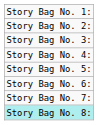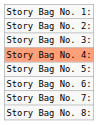(49, 55) no background -> (49, 55) lightsalmon background
(49, 112) paleturquoise background -> (49, 112) no background
